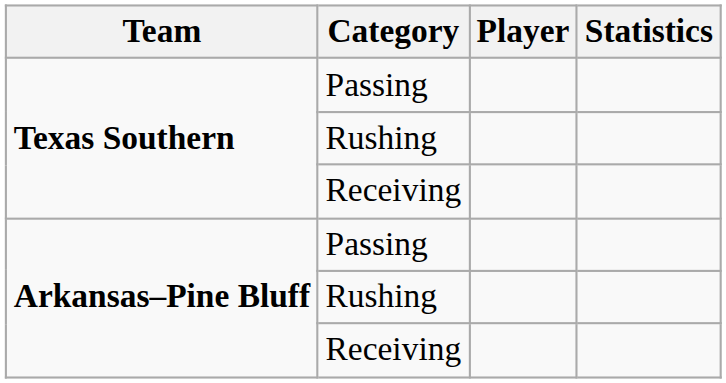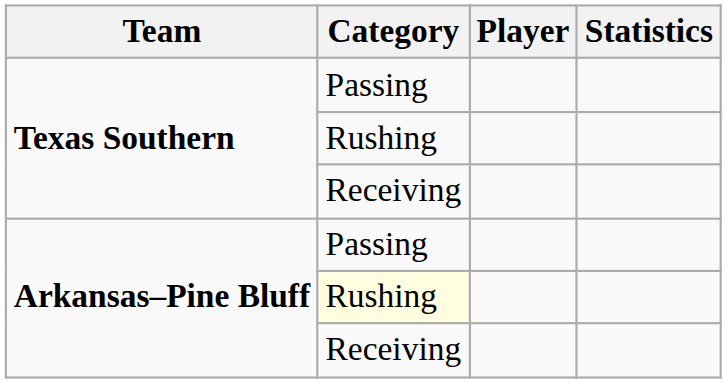(381, 296) no background -> (381, 296) lightyellow background
